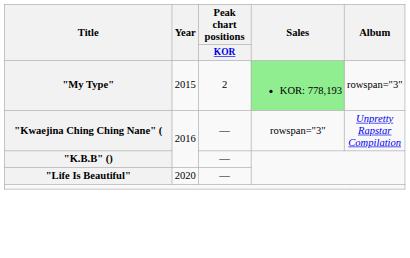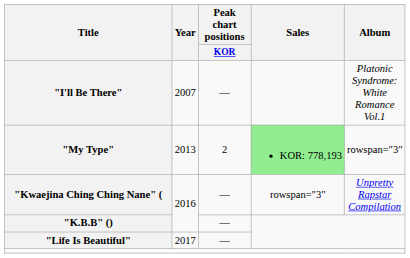+ row: (88, 92)
(185, 85) 2015 -> (185, 149) 2013
(185, 176) 2020 -> (185, 240) 2017
